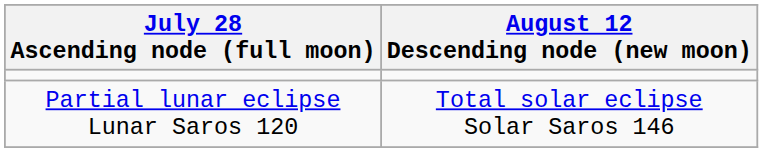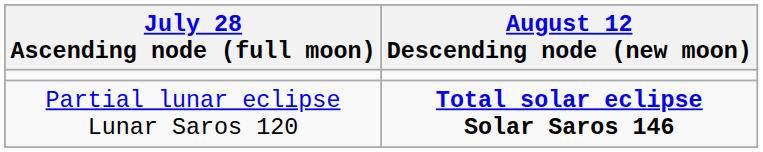(569, 114) normal -> (569, 114) bold
